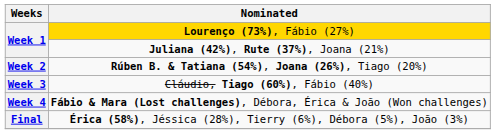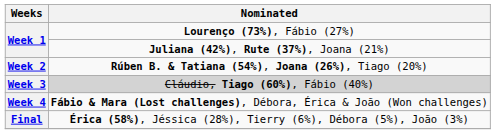(269, 31) gold background -> (269, 31) no background
(269, 84) no background -> (269, 84) lightgrey background
